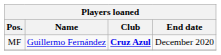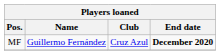(130, 42) bold -> (129, 42) normal
(184, 42) normal -> (183, 42) bold
